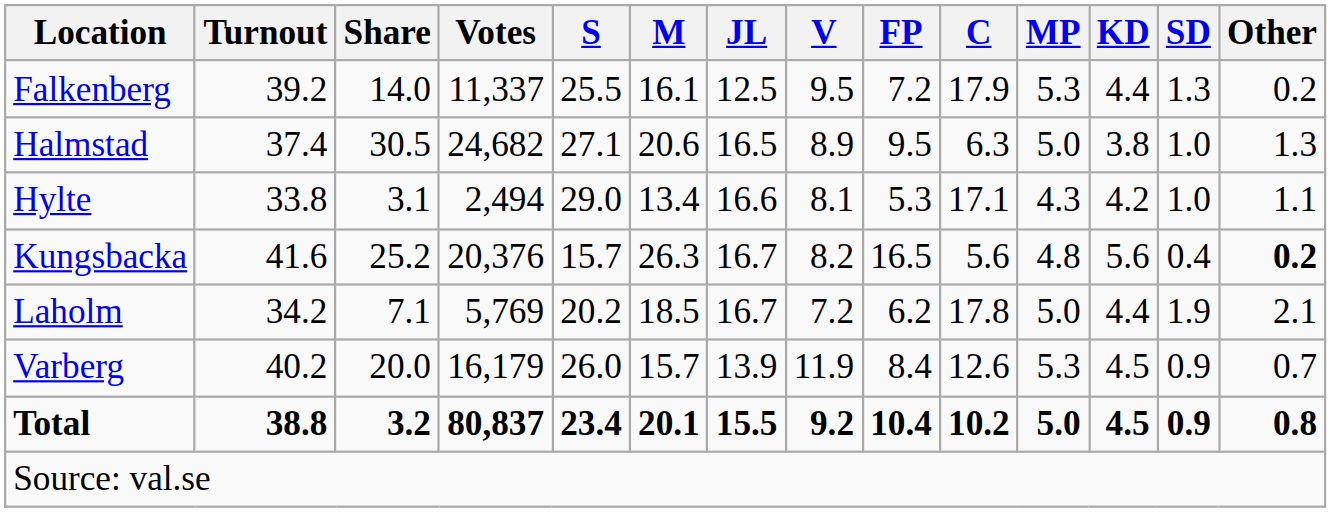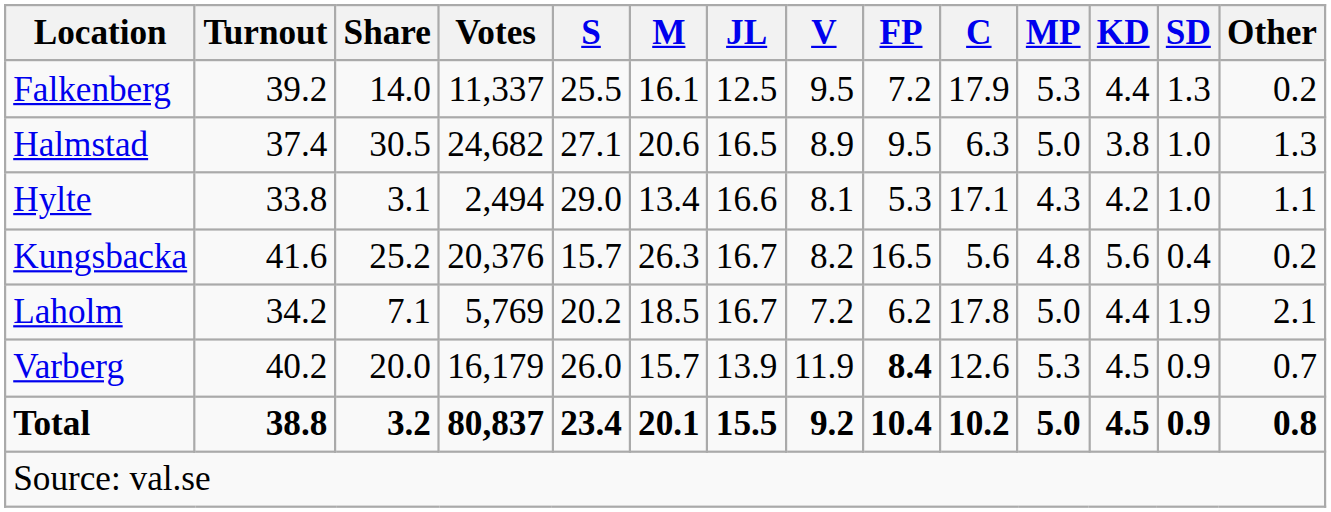(1295, 255) bold -> (1295, 255) normal
(910, 367) normal -> (910, 367) bold
